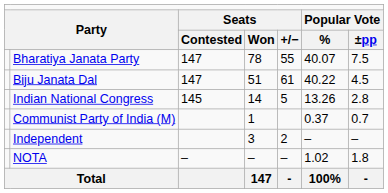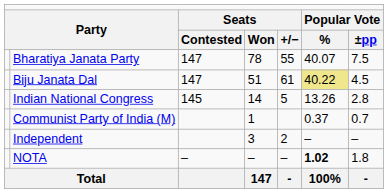(320, 79) no background -> (320, 79) khaki background
(316, 158) normal -> (316, 158) bold
